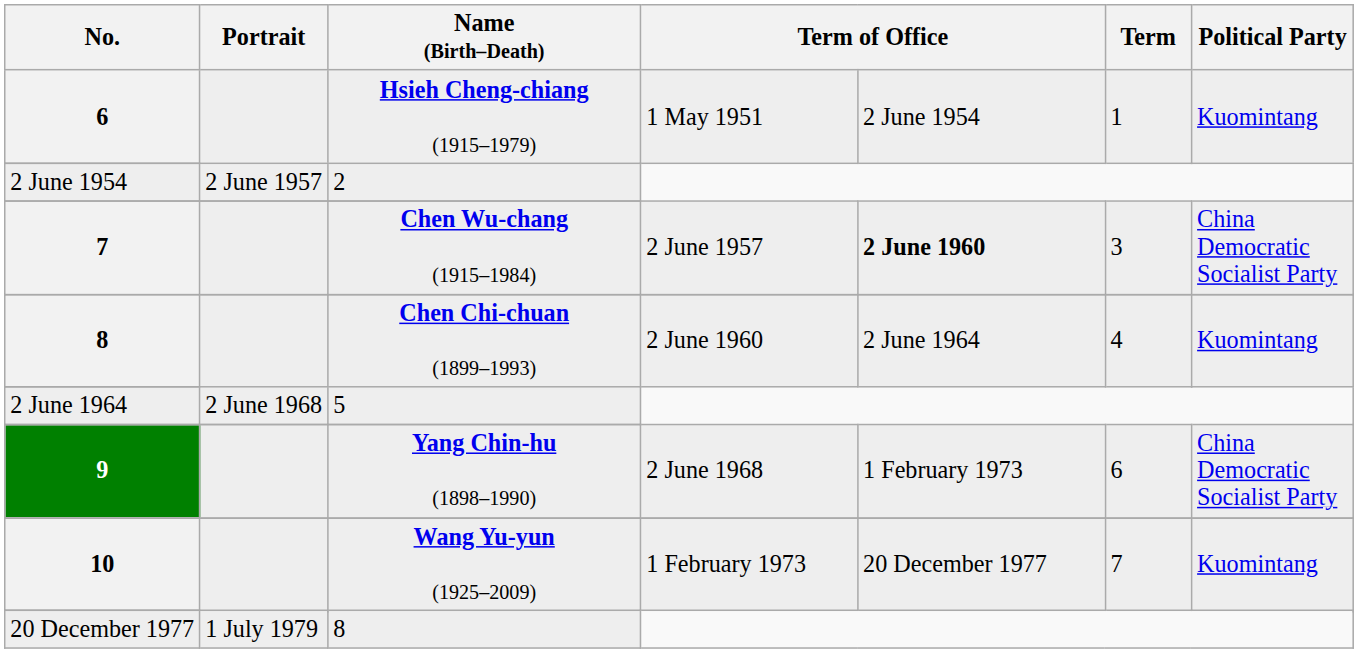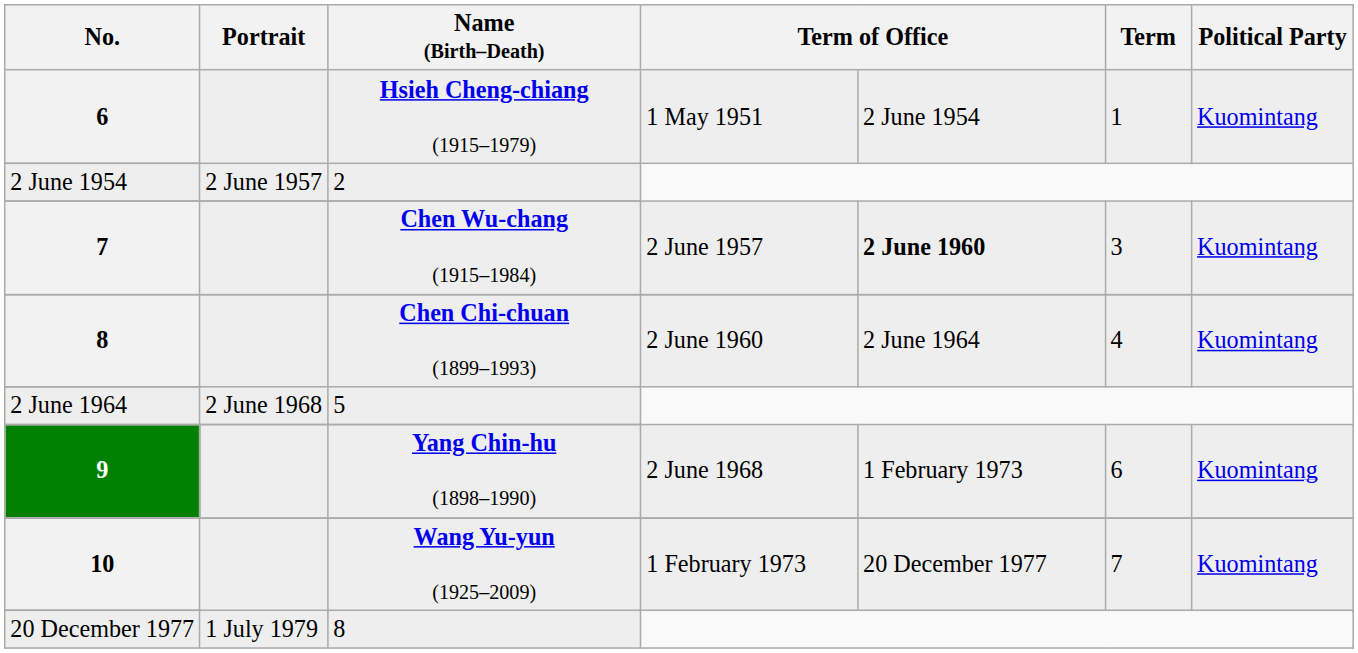(1267, 247) China Democratic Socialist Party -> (1257, 247) Kuomintang
(1267, 470) China Democratic Socialist Party -> (1257, 470) Kuomintang
